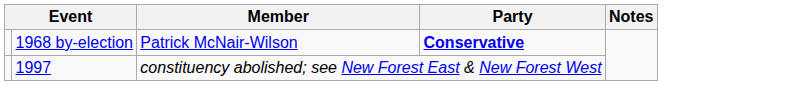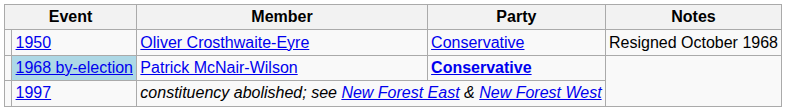+ row: (225, 42)
(74, 42) no background -> (74, 67) lightblue background
